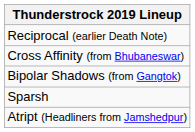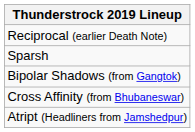(96, 55) Cross Affinity (from Bhubaneswar) -> (28, 55) Sparsh
(28, 96) Sparsh -> (96, 96) Cross Affinity (from Bhubaneswar)
